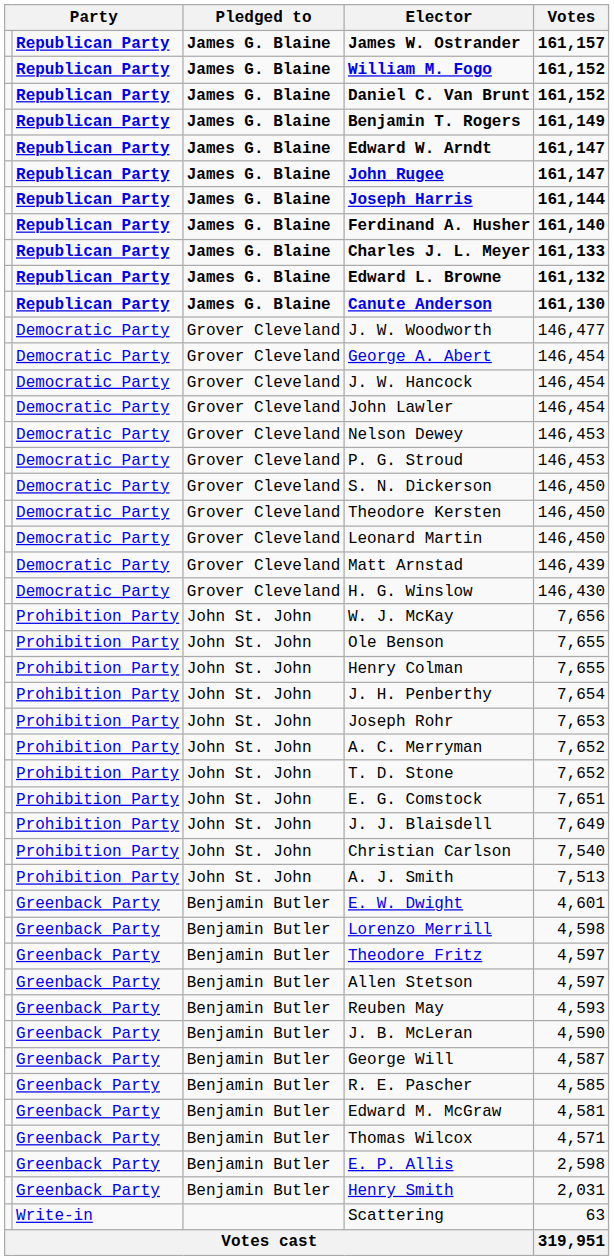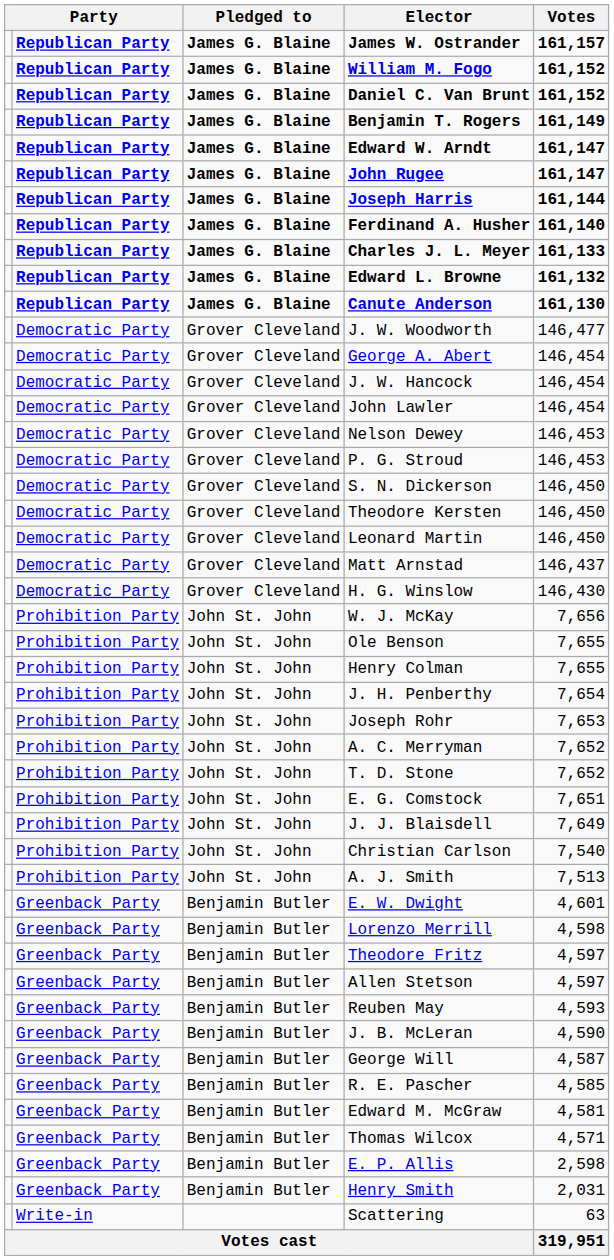(571, 565) 146,439 -> (571, 565) 146,437
